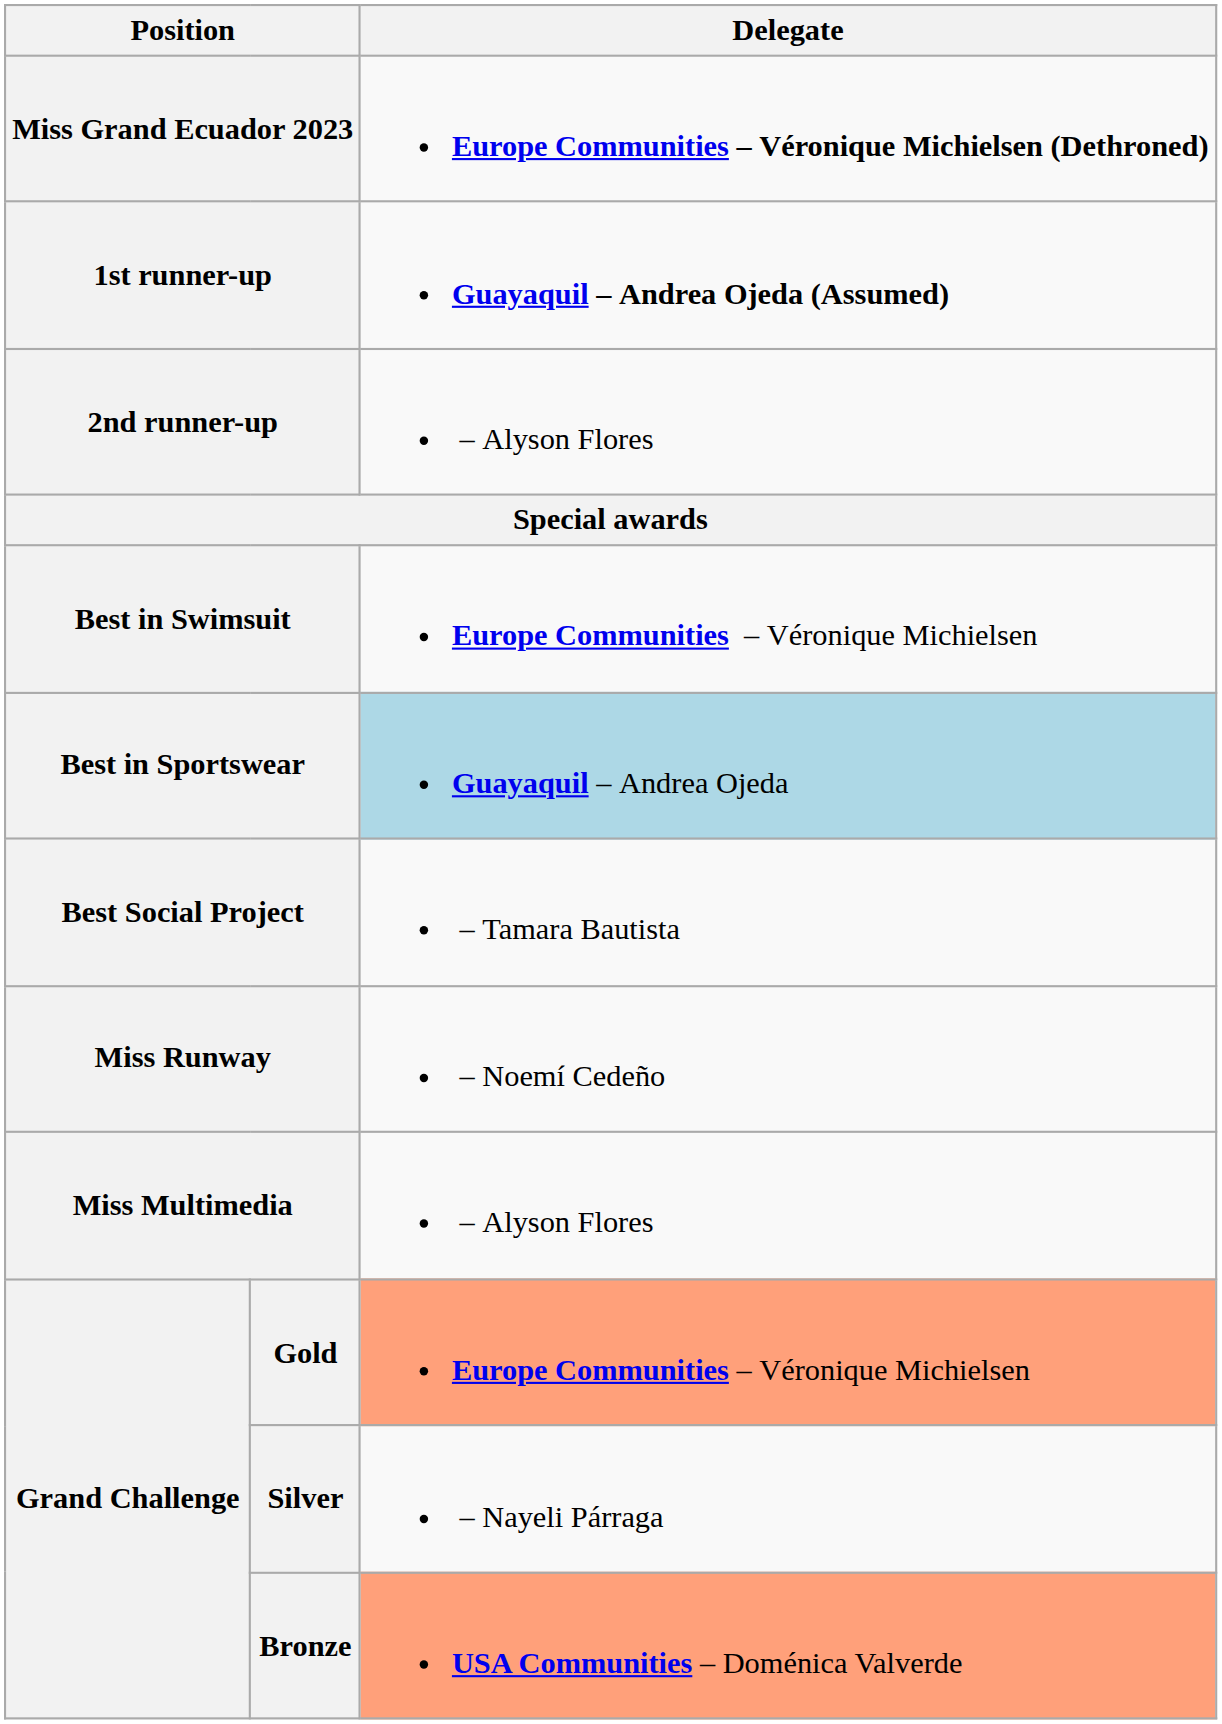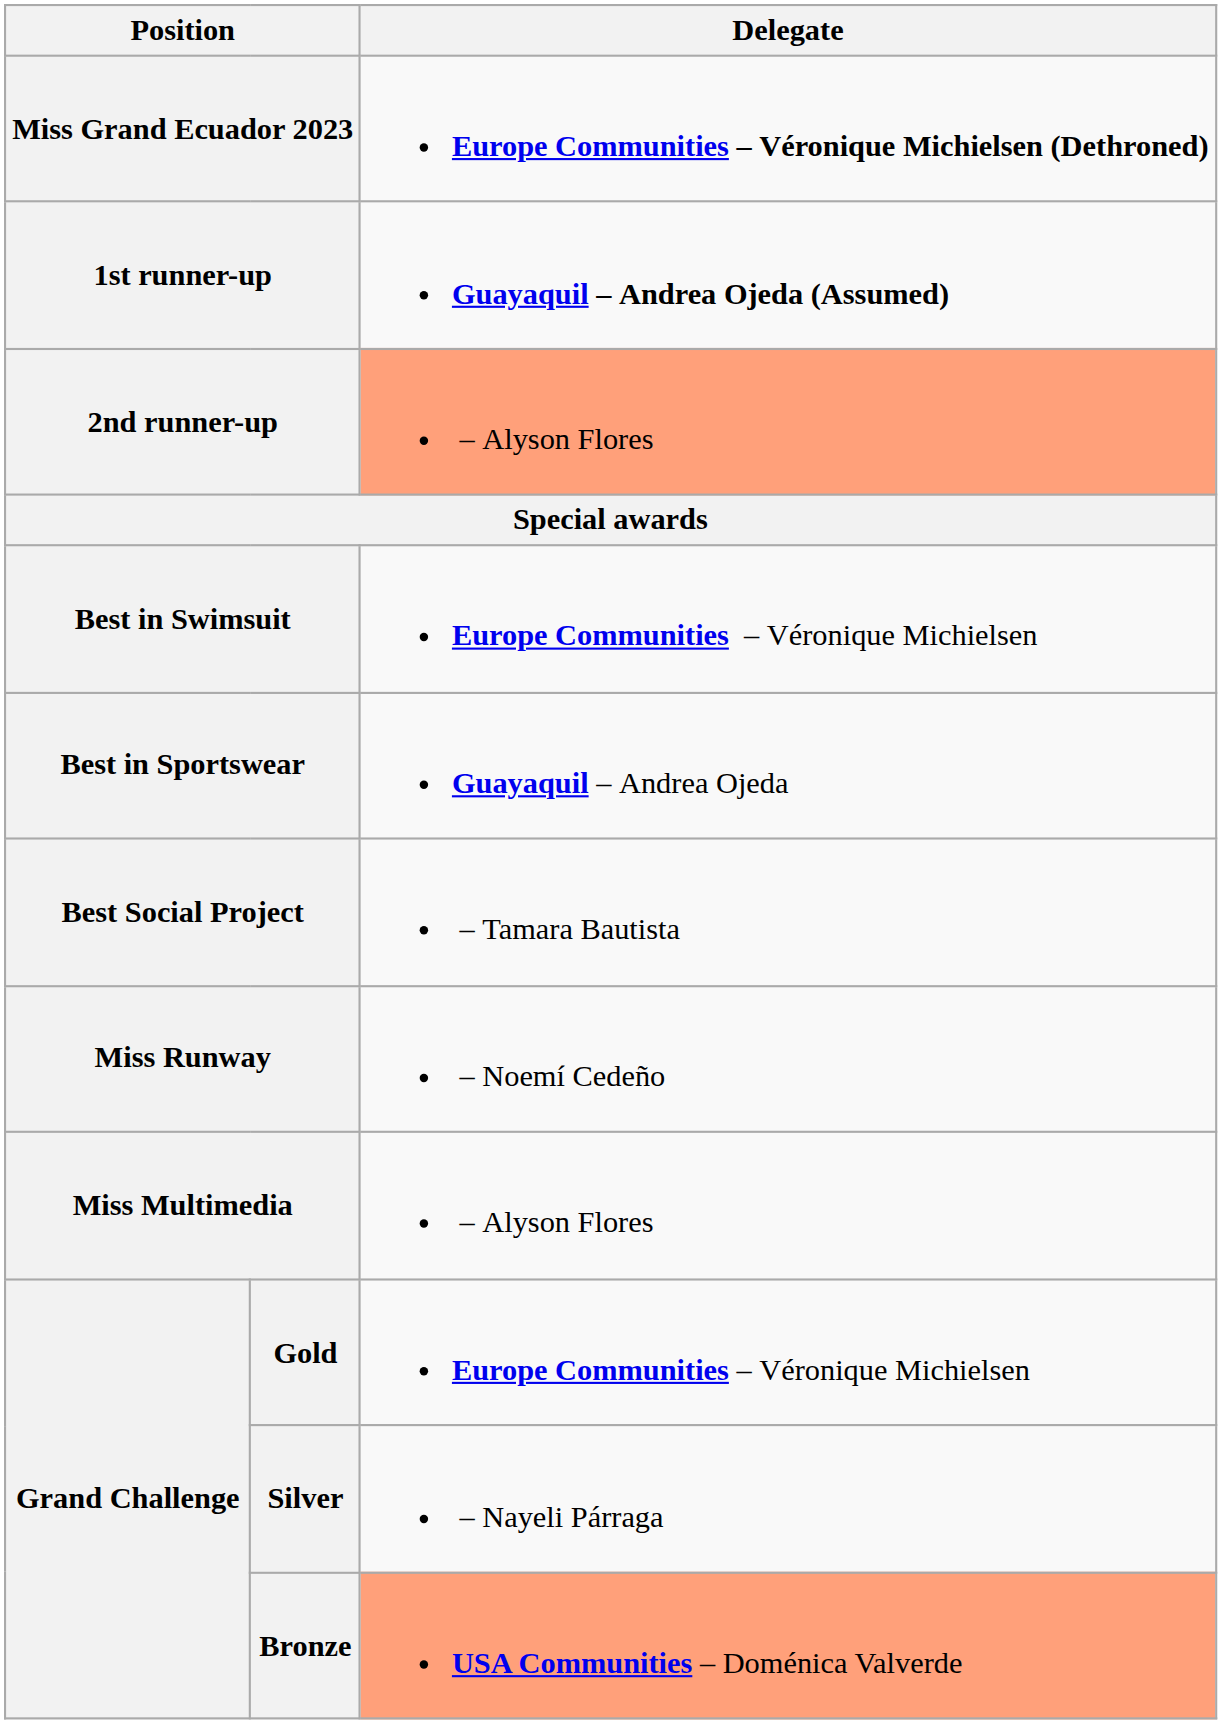(788, 440) no background -> (788, 440) lightsalmon background
(788, 784) lightblue background -> (788, 784) no background
(788, 1371) lightsalmon background -> (788, 1371) no background
